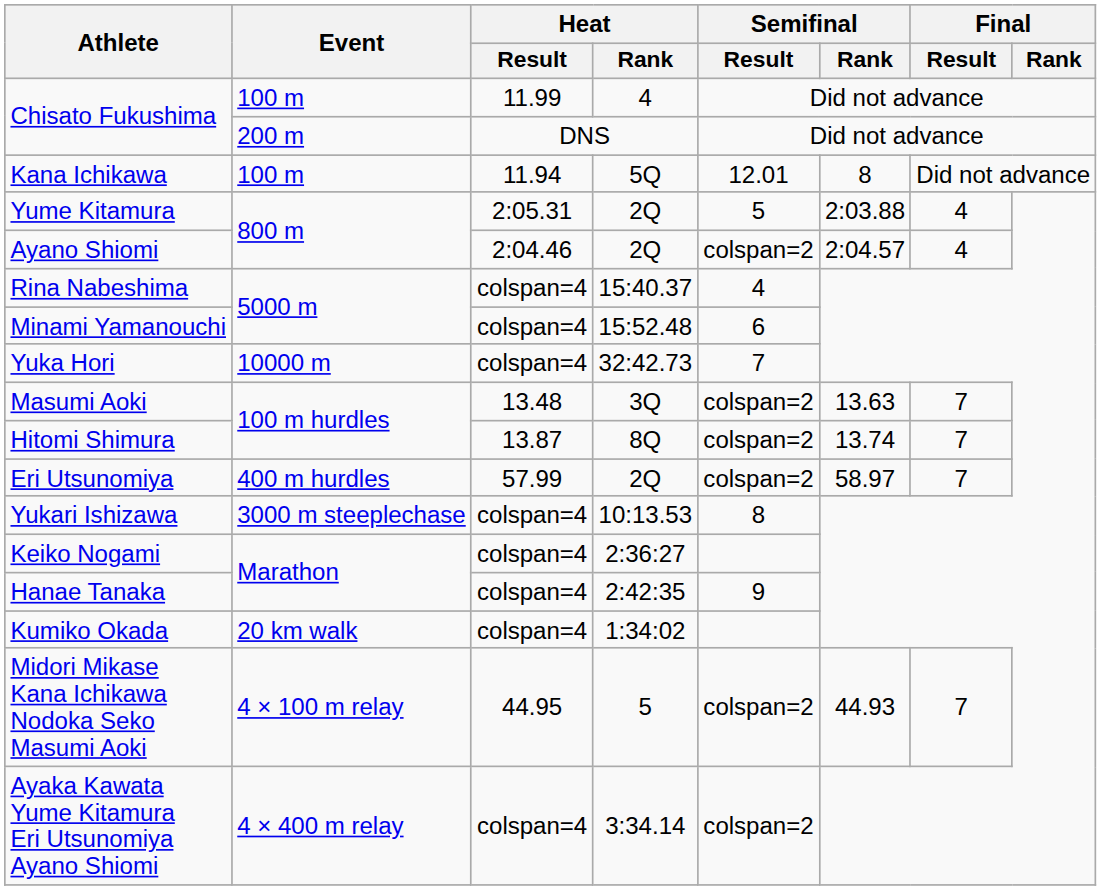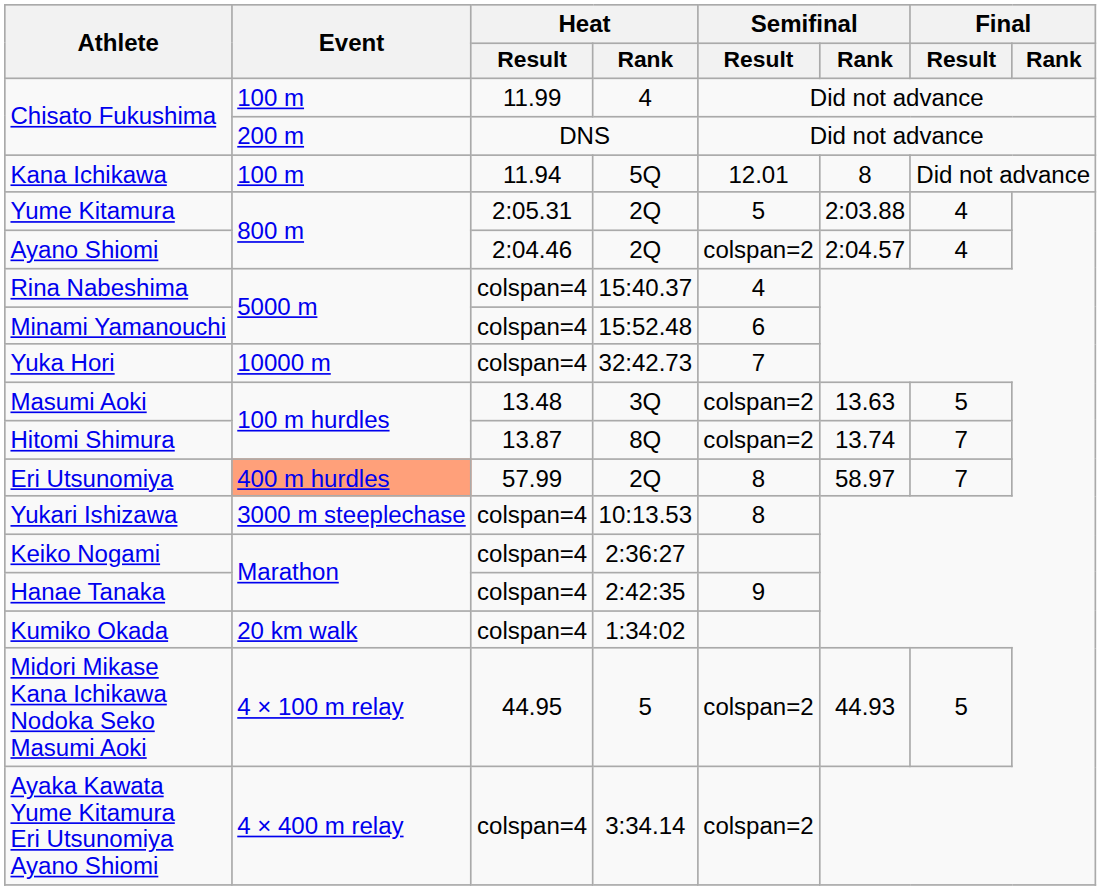(961, 402) 7 -> (961, 402) 5
(313, 478) no background -> (313, 478) lightsalmon background
(758, 478) colspan=2 -> (758, 478) 8
(961, 708) 7 -> (961, 708) 5
